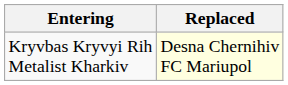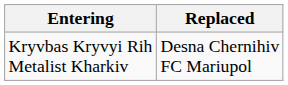(220, 56) lightyellow background -> (220, 56) no background
